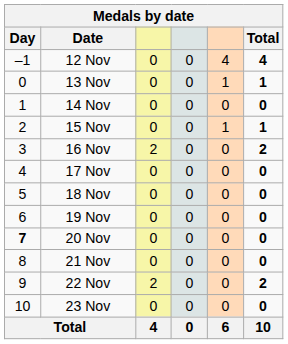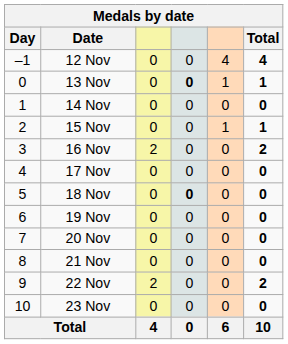(189, 83) normal -> (189, 83) bold
(189, 194) normal -> (189, 194) bold
(22, 239) bold -> (22, 239) normal
